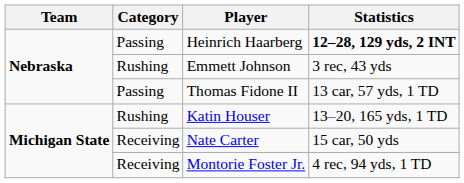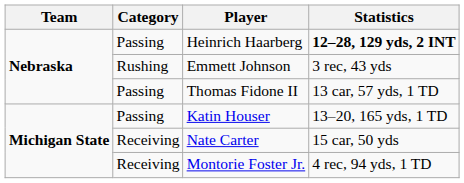(142, 115) Rushing -> (140, 115) Passing
